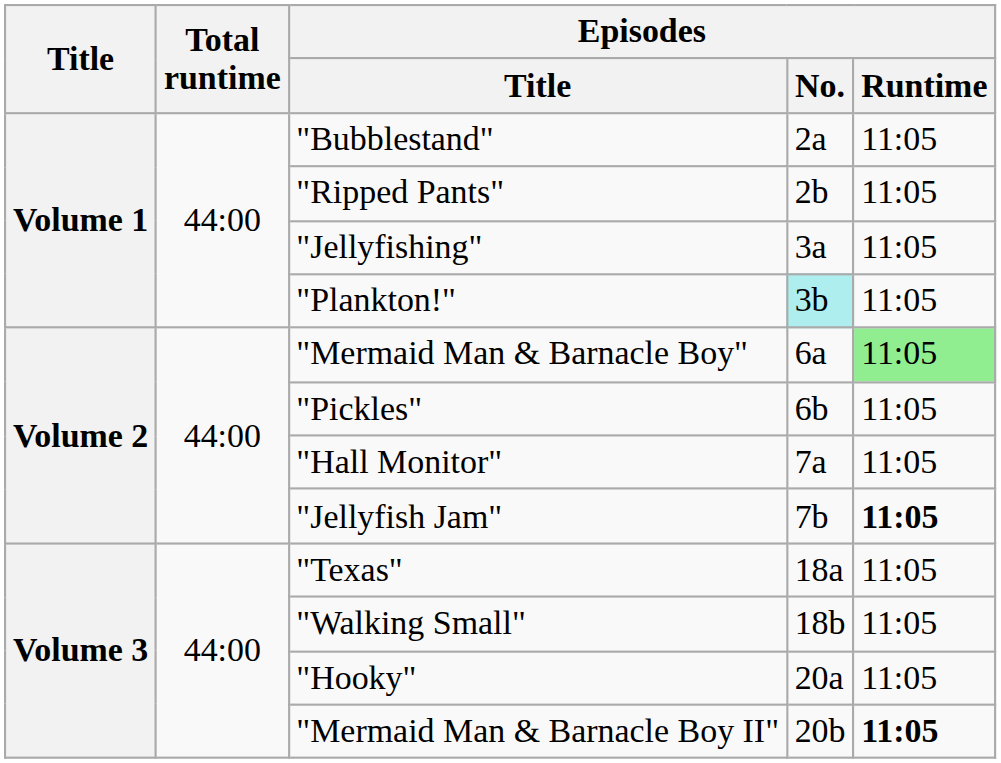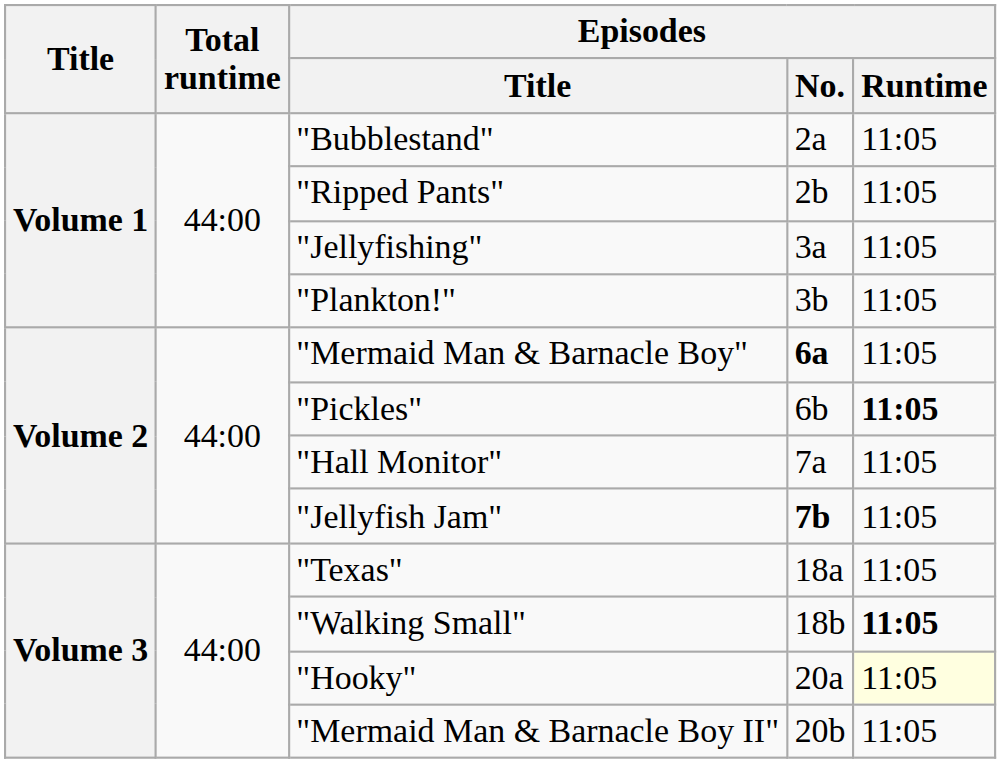(812, 300) paleturquoise background -> (812, 300) no background
(811, 354) normal -> (812, 354) bold
(899, 354) lightgreen background -> (899, 354) no background
(899, 407) normal -> (900, 407) bold
(812, 515) normal -> (813, 515) bold
(900, 515) bold -> (899, 515) normal
(899, 623) normal -> (900, 623) bold
(899, 676) no background -> (899, 676) lightyellow background
(900, 730) bold -> (899, 730) normal
